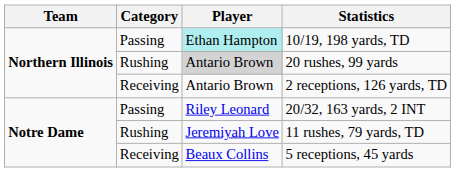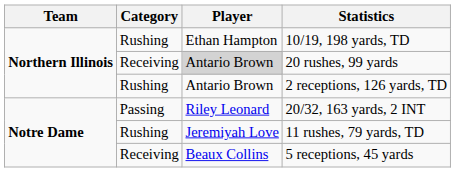(142, 39) Passing -> (144, 39) Rushing
(231, 39) paleturquoise background -> (231, 39) no background
(144, 62) Rushing -> (149, 62) Receiving
(149, 85) Receiving -> (144, 85) Rushing
